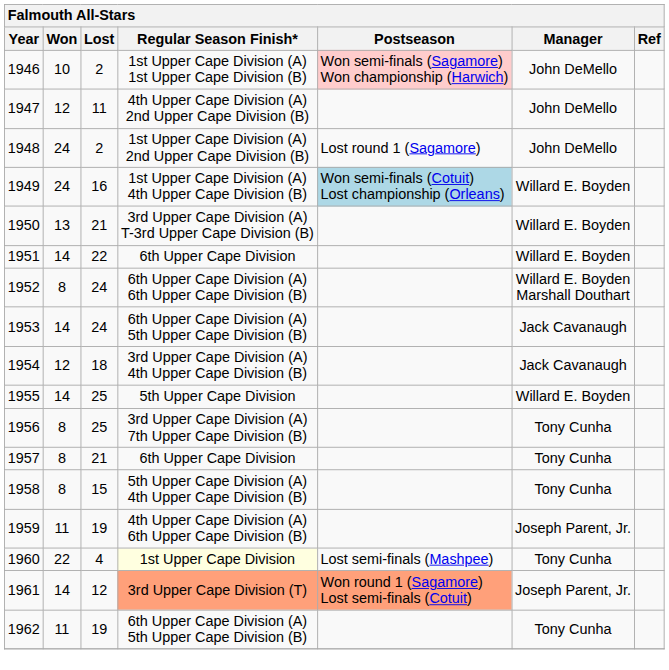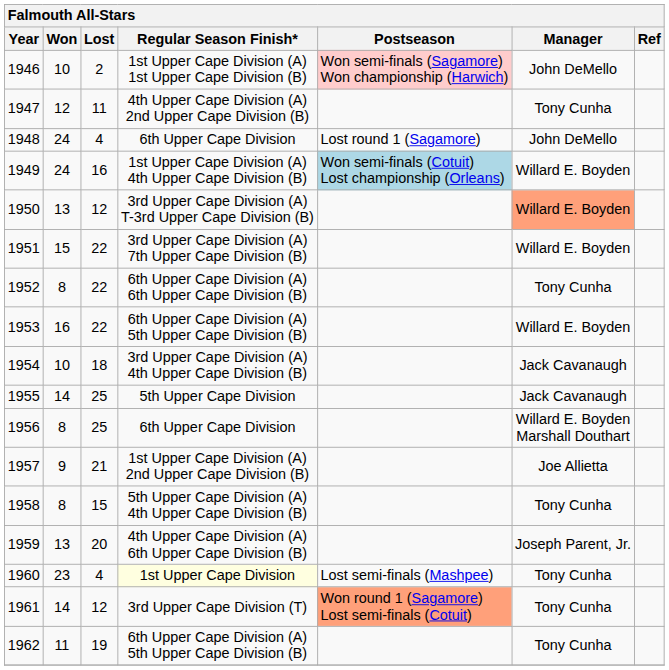(573, 108) John DeMello -> (573, 108) Tony Cunha
(99, 147) 2 -> (99, 139) 4
(217, 147) 1st Upper Cape Division (A) 2nd Upper Cape Division (B) -> (217, 139) 6th Upper Cape Division
(99, 225) 21 -> (99, 209) 12
(573, 225) no background -> (573, 209) lightsalmon background
(62, 256) 14 -> (62, 248) 15
(217, 256) 6th Upper Cape Division -> (217, 248) 3rd Upper Cape Division (A) 7th Upper Cape Division (B)
(99, 287) 24 -> (99, 287) 22
(573, 287) Willard E. Boyden Marshall Douthart -> (573, 287) Tony Cunha
(62, 326) 14 -> (62, 326) 16
(99, 326) 24 -> (99, 326) 22
(573, 326) Jack Cavanaugh -> (573, 326) Willard E. Boyden
(62, 365) 12 -> (62, 365) 10
(573, 396) Willard E. Boyden -> (573, 396) Jack Cavanaugh
(217, 427) 3rd Upper Cape Division (A) 7th Upper Cape Division (B) -> (217, 427) 6th Upper Cape Division
(573, 427) Tony Cunha -> (573, 427) Willard E. Boyden Marshall Douthart
(62, 458) 8 -> (62, 466) 9
(217, 458) 6th Upper Cape Division -> (217, 466) 1st Upper Cape Division (A) 2nd Upper Cape Division (B)
(573, 458) Tony Cunha -> (573, 466) Joe Allietta
(62, 528) 11 -> (62, 544) 13
(99, 528) 19 -> (99, 544) 20
(62, 559) 22 -> (62, 575) 23
(217, 590) lightsalmon background -> (217, 606) no background
(573, 590) Joseph Parent, Jr. -> (573, 606) Tony Cunha
